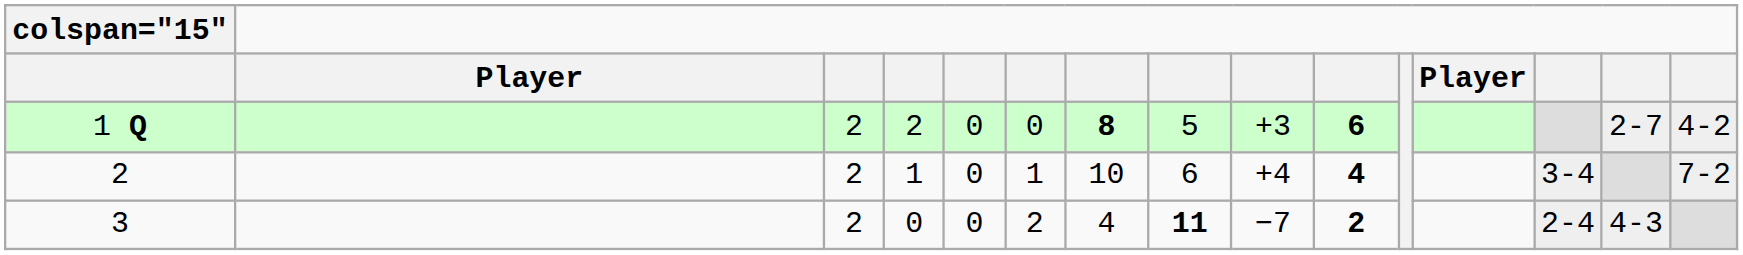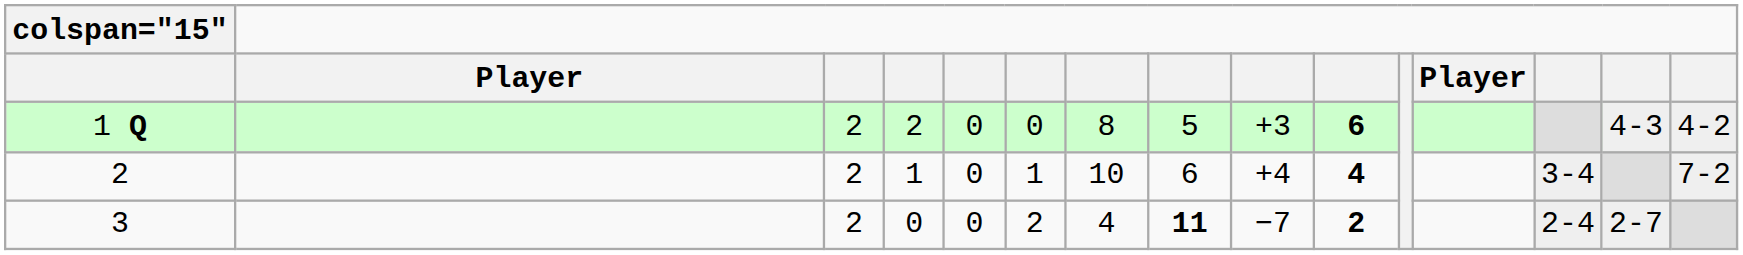(1106, 127) bold -> (1106, 127) normal
(1636, 127) 2-7 -> (1636, 127) 4-3
(1636, 224) 4-3 -> (1636, 224) 2-7
